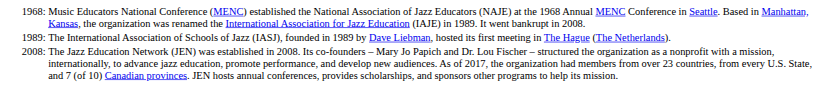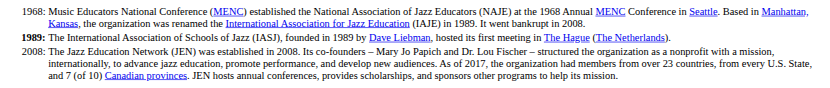(34, 37) normal -> (33, 37) bold
